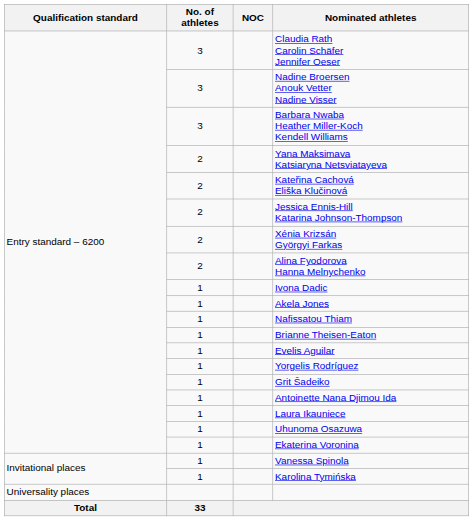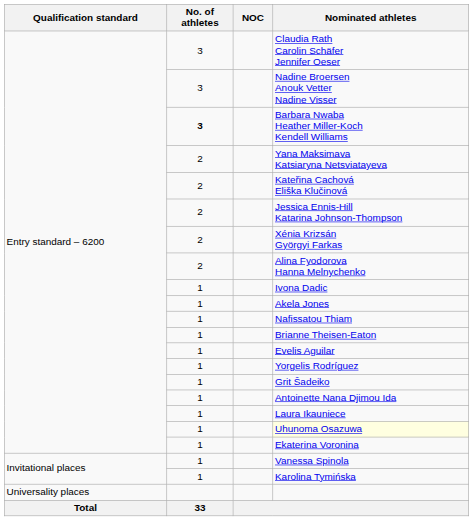(200, 126) normal -> (200, 126) bold
(319, 429) no background -> (319, 429) lightyellow background
